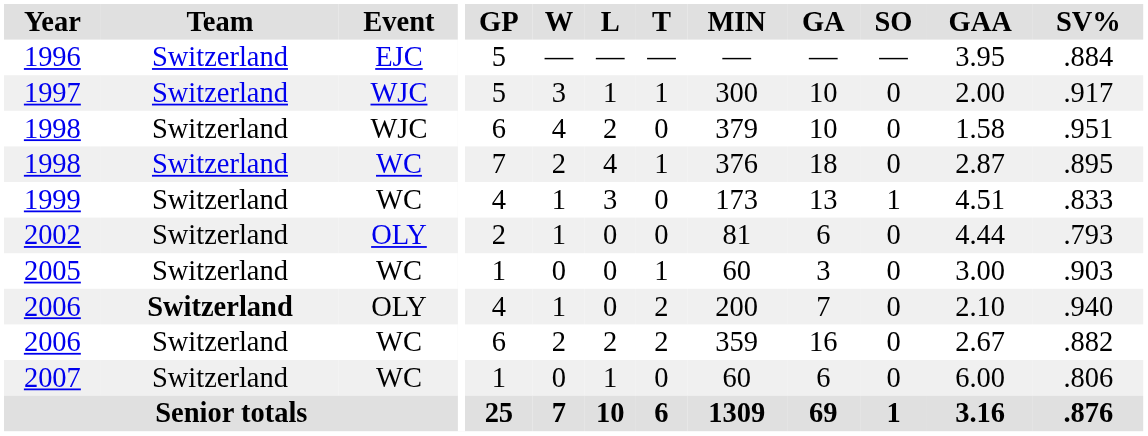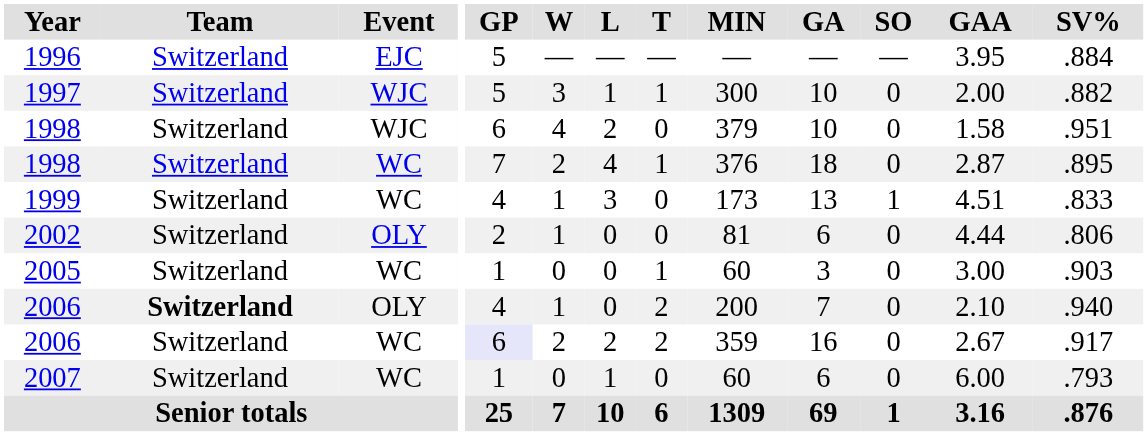(1088, 92) .917 -> (1088, 92) .882
(1088, 235) .793 -> (1088, 235) .806
(499, 341) no background -> (499, 341) lavender background
(1088, 341) .882 -> (1088, 341) .917
(1088, 377) .806 -> (1088, 377) .793
